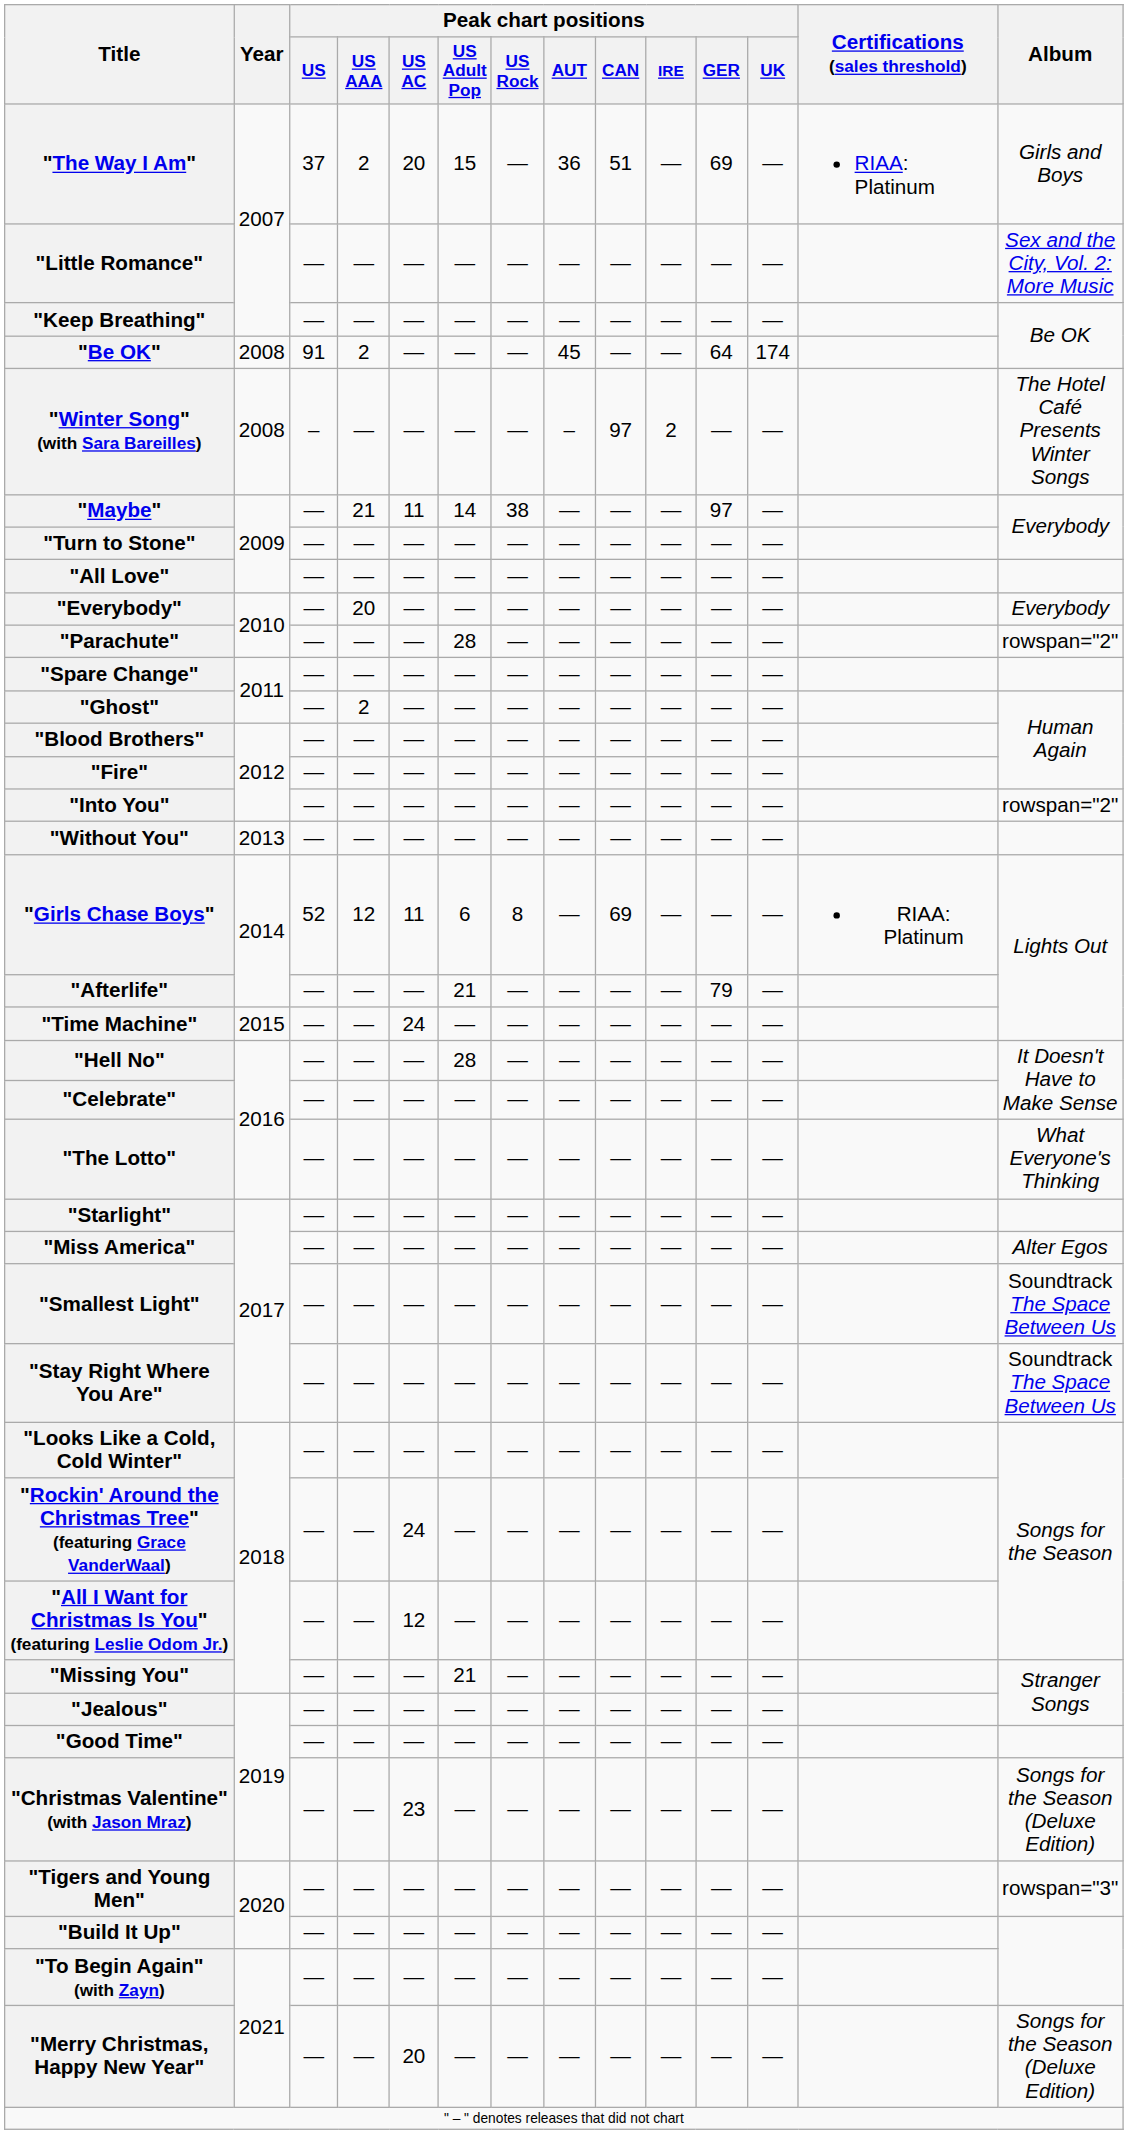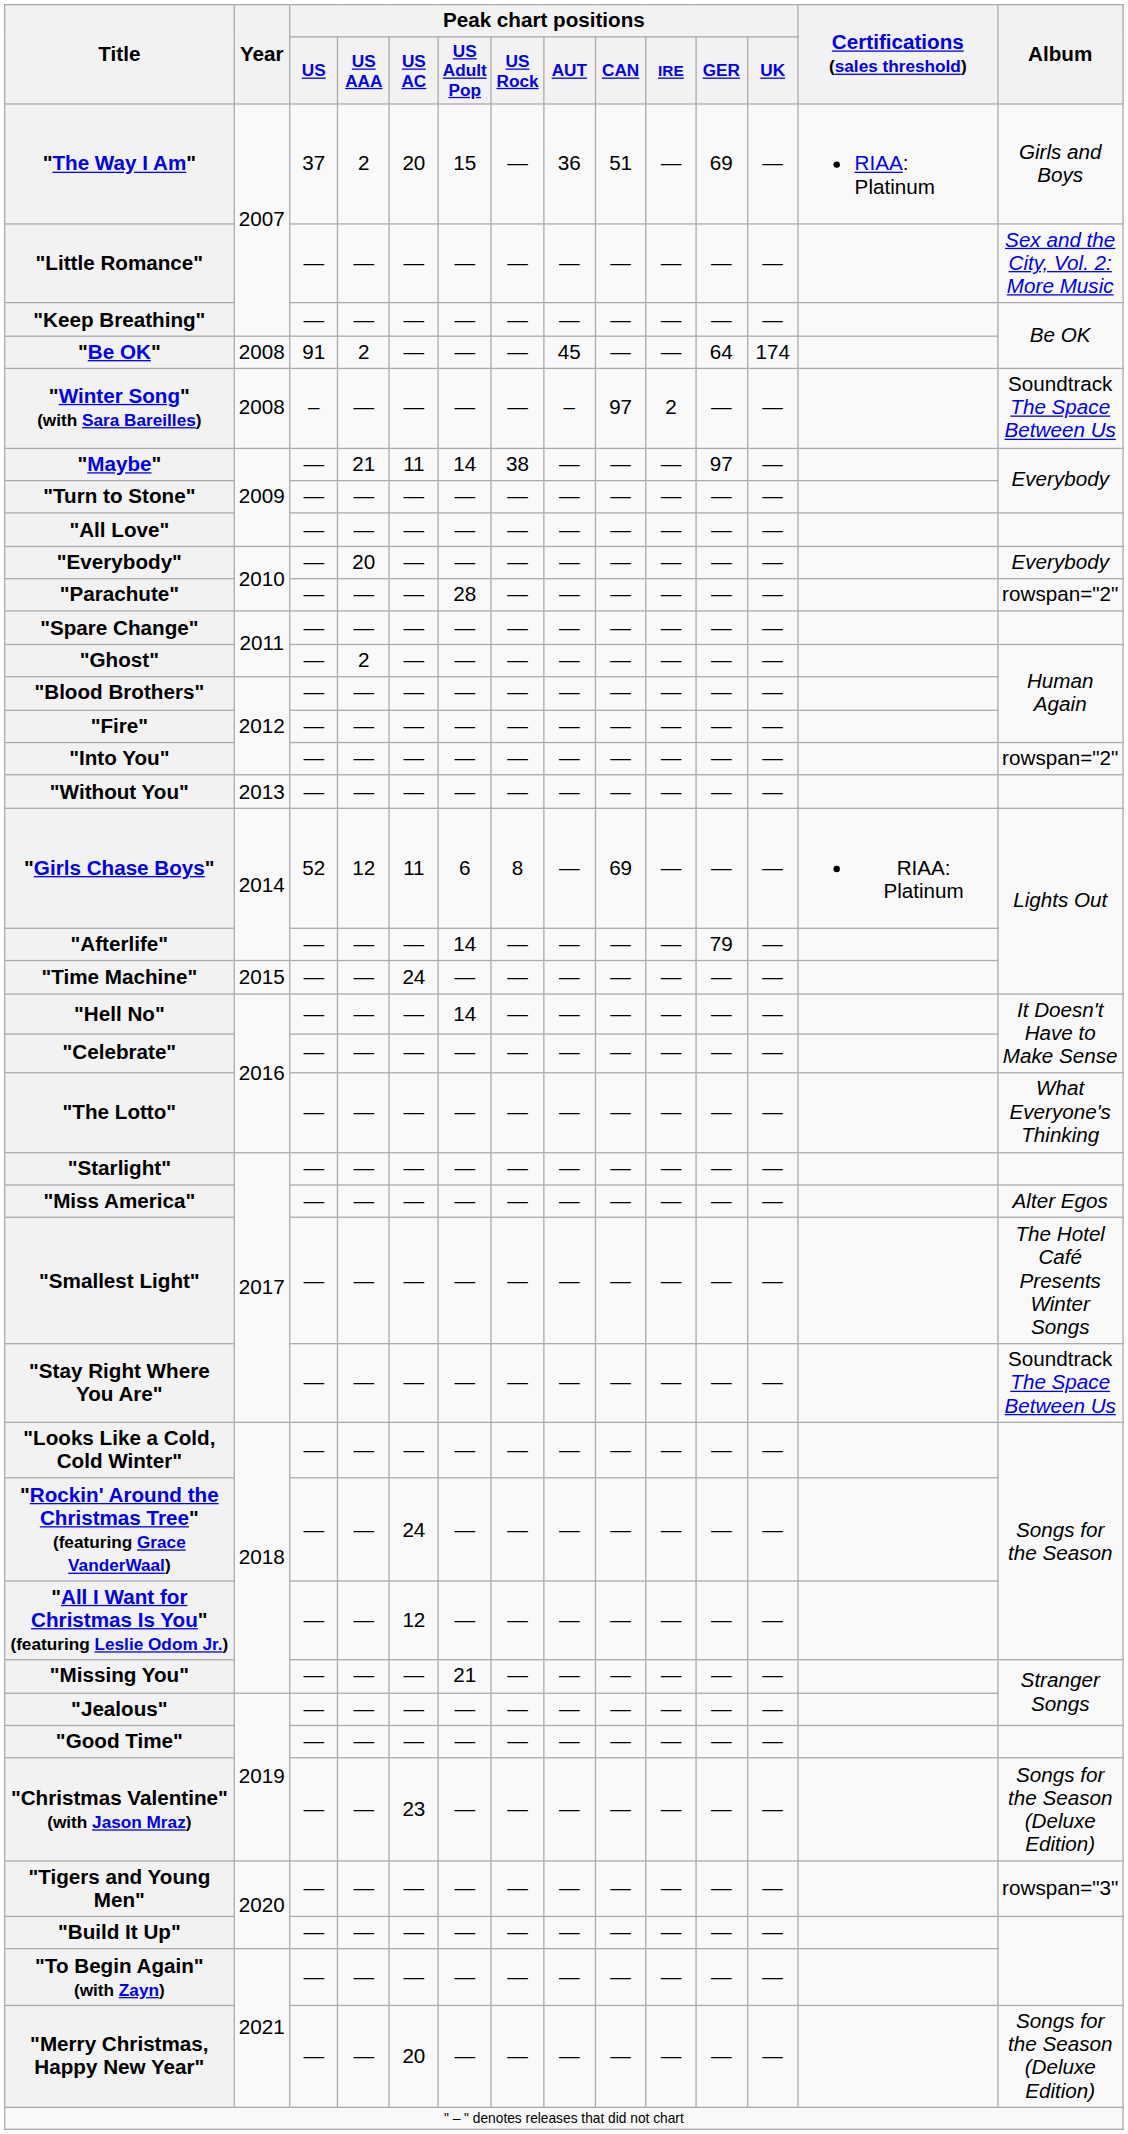(1060, 431) The Hotel Café Presents Winter Songs -> (1060, 408) Soundtrack The Space Between Us
(465, 991) 21 -> (465, 944) 14
(465, 1059) 28 -> (465, 1013) 14
(1060, 1303) Soundtrack The Space Between Us -> (1060, 1280) The Hotel Café Presents Winter Songs
